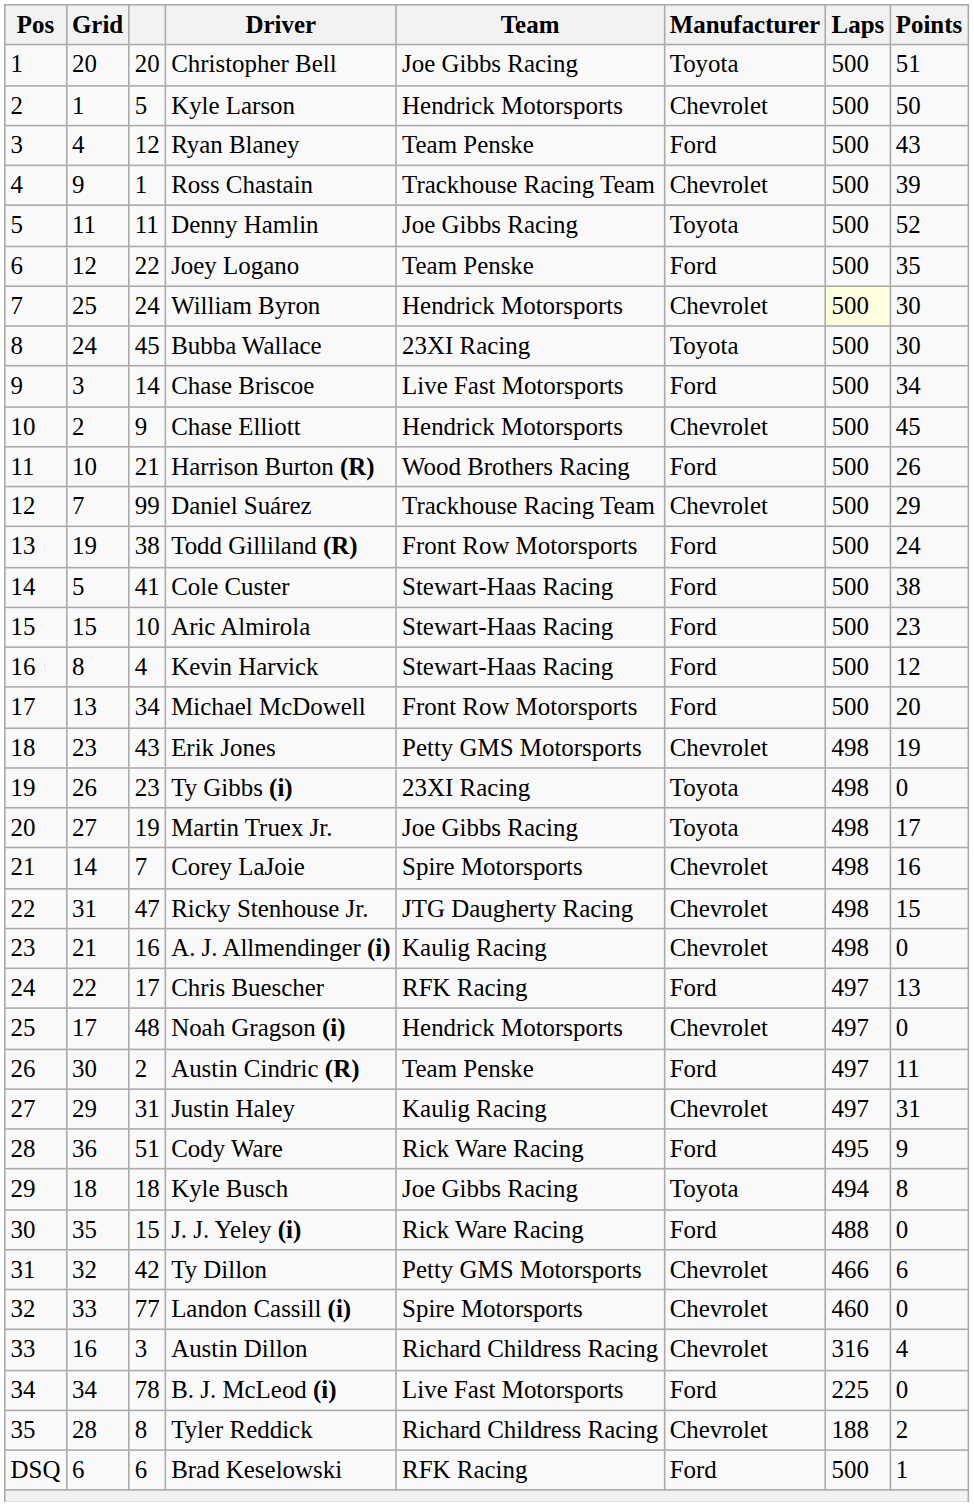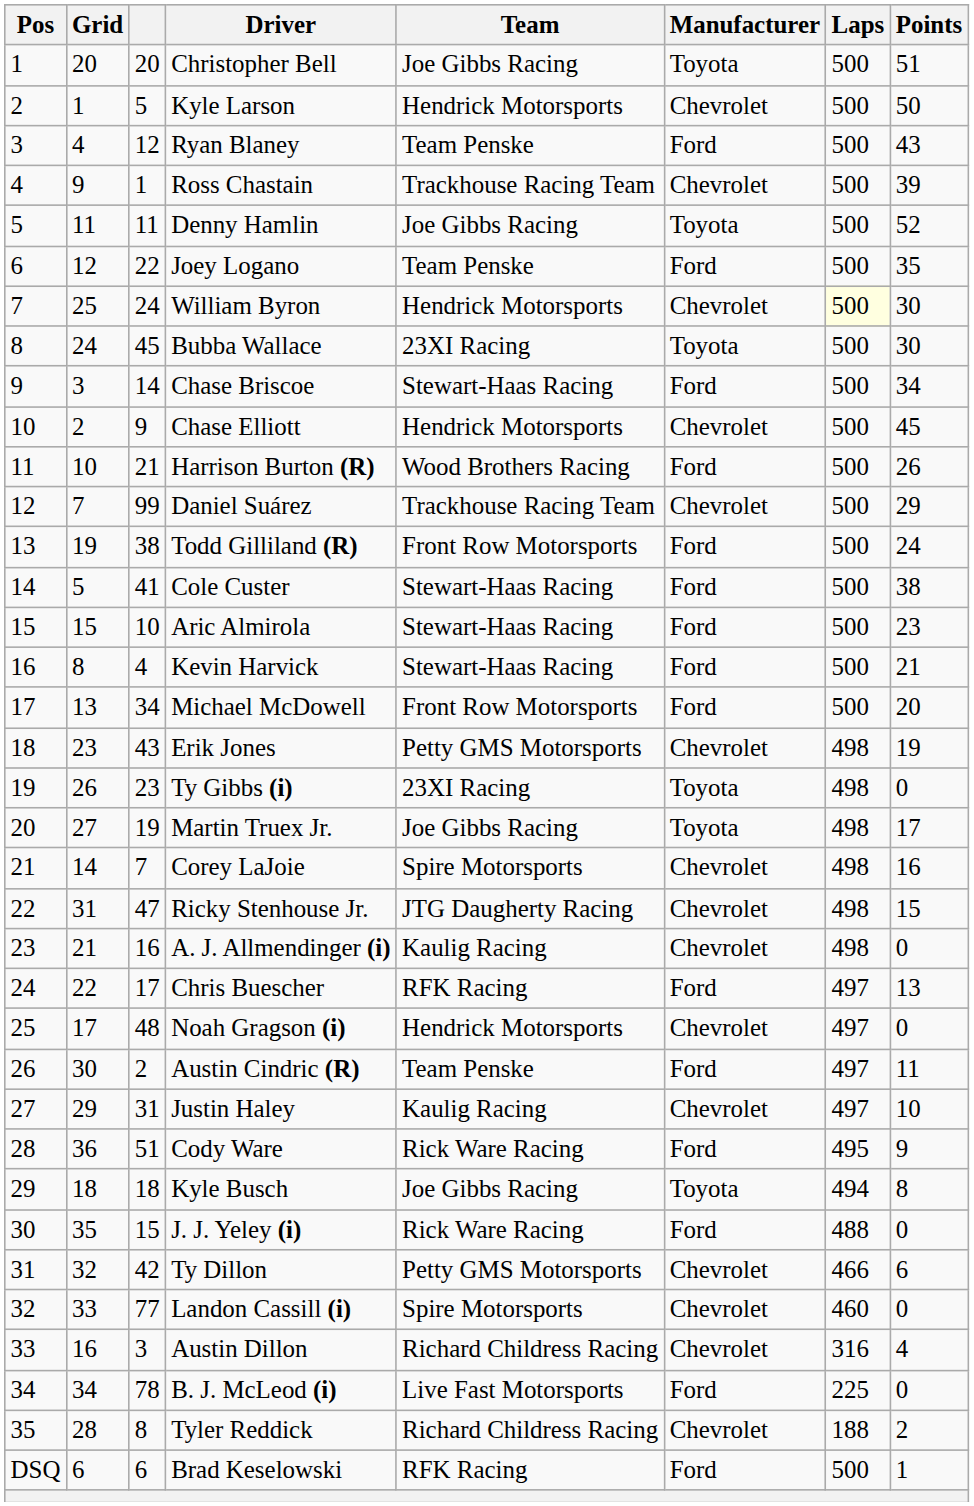(513, 385) Live Fast Motorsports -> (508, 385) Stewart-Haas Racing
(908, 666) 12 -> (908, 666) 21
(908, 1108) 31 -> (908, 1108) 10
